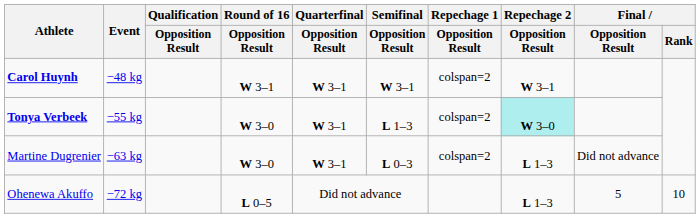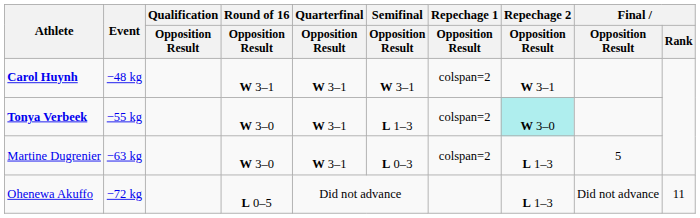(618, 155) Did not advance -> (618, 155) 5
(618, 194) 5 -> (618, 194) Did not advance
(679, 194) 10 -> (679, 194) 11
